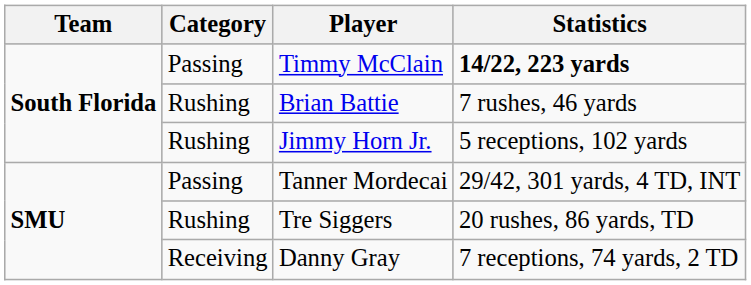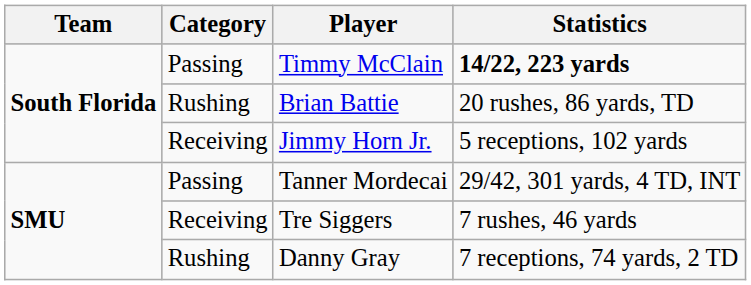(548, 102) 7 rushes, 46 yards -> (576, 102) 20 rushes, 86 yards, TD
(209, 141) Rushing -> (218, 141) Receiving
(209, 220) Rushing -> (218, 220) Receiving
(576, 220) 20 rushes, 86 yards, TD -> (548, 220) 7 rushes, 46 yards
(218, 259) Receiving -> (209, 259) Rushing
